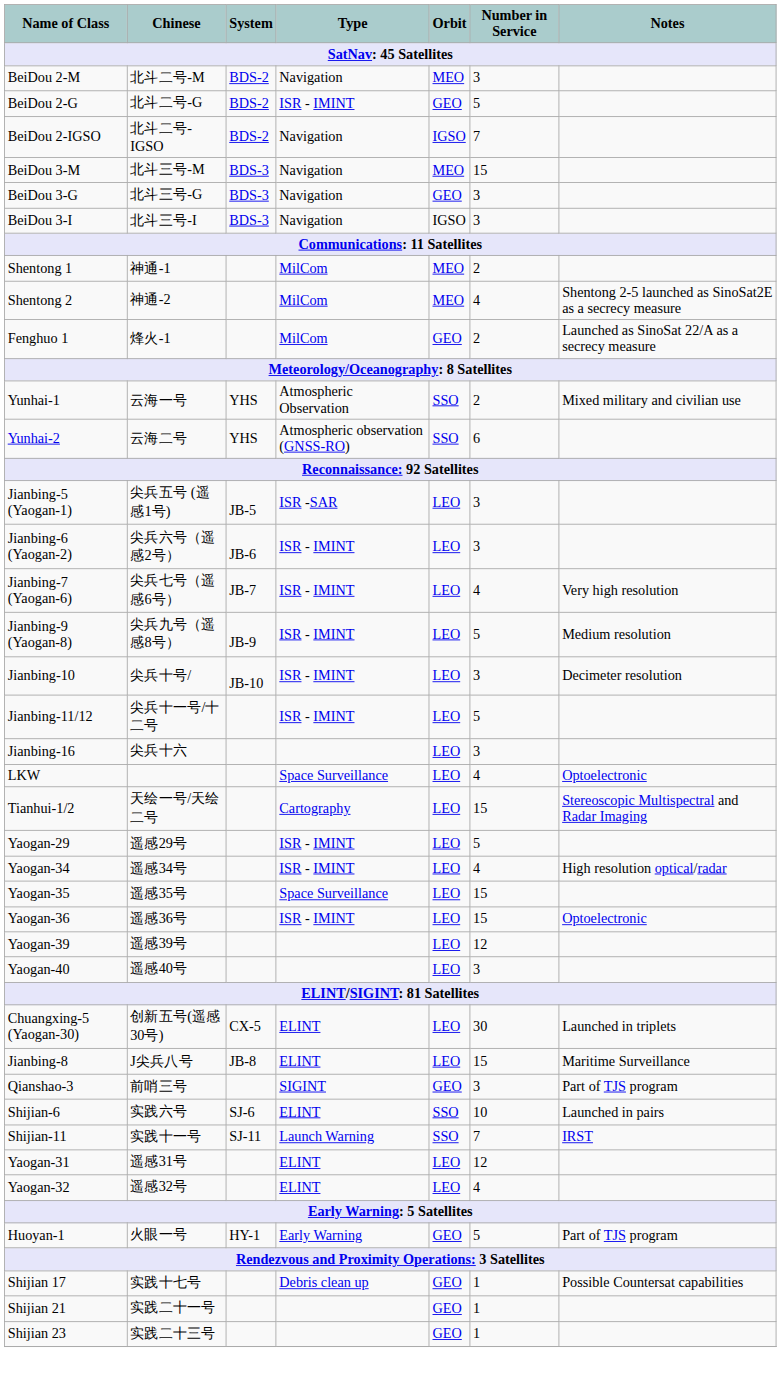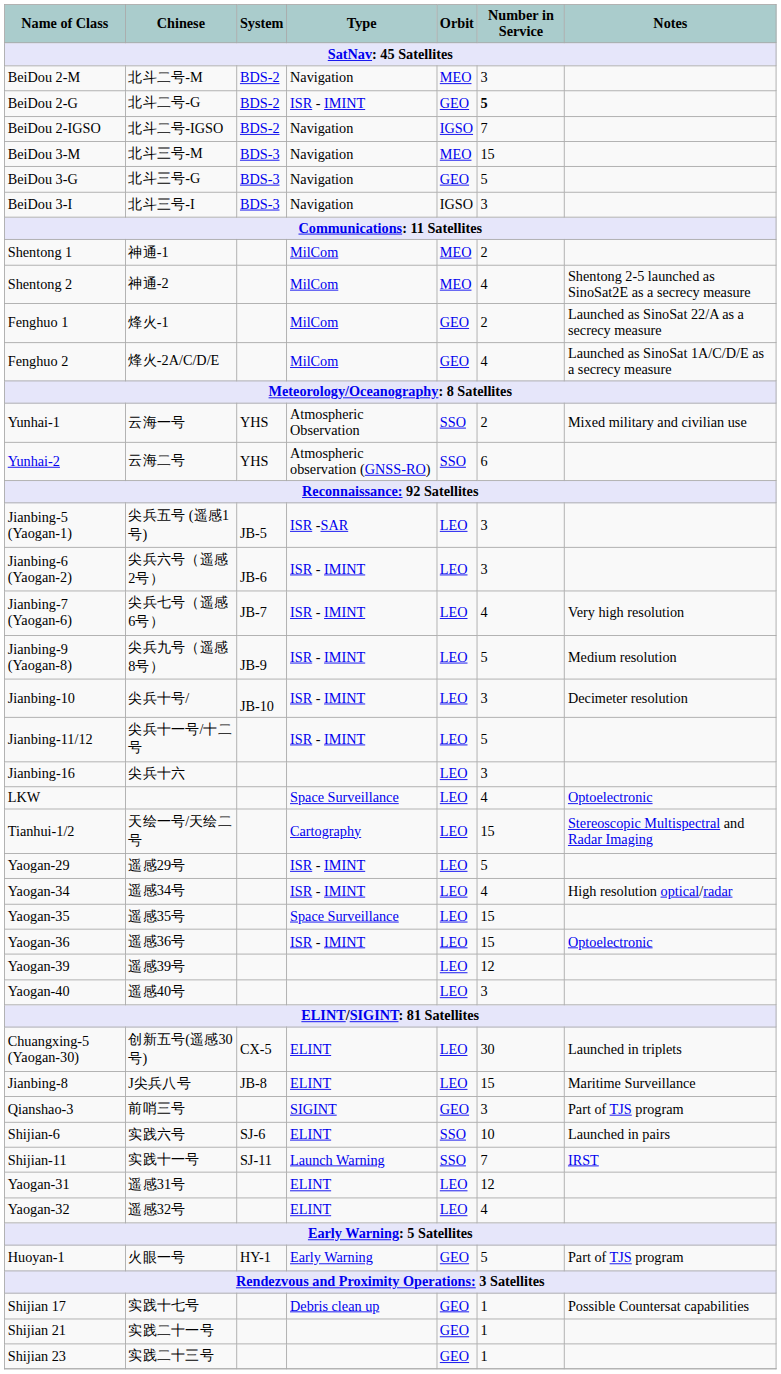(477, 103) normal -> (484, 103) bold
(477, 195) 3 -> (484, 179) 5
+ row: (38, 361)
